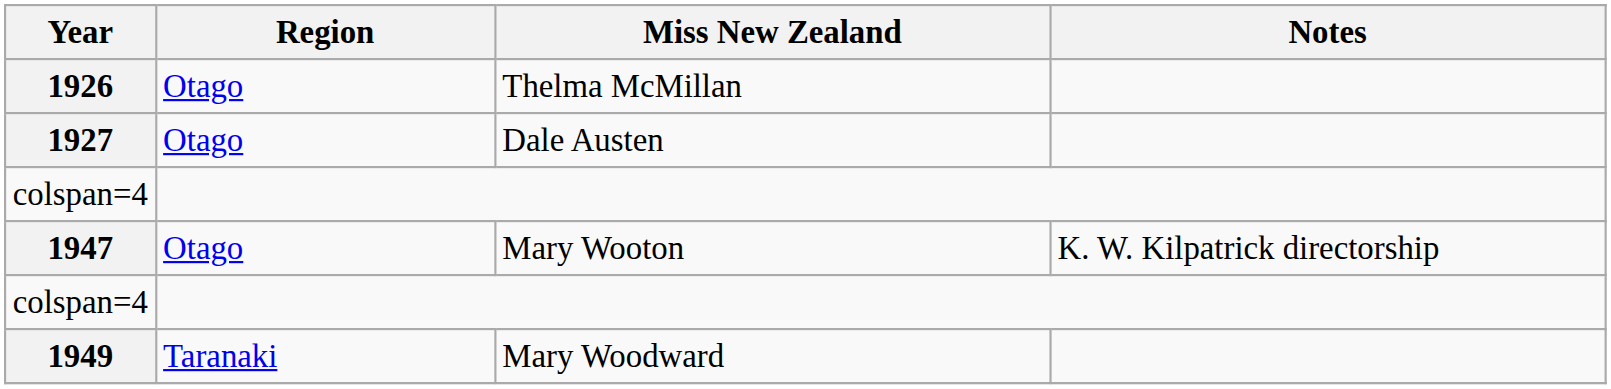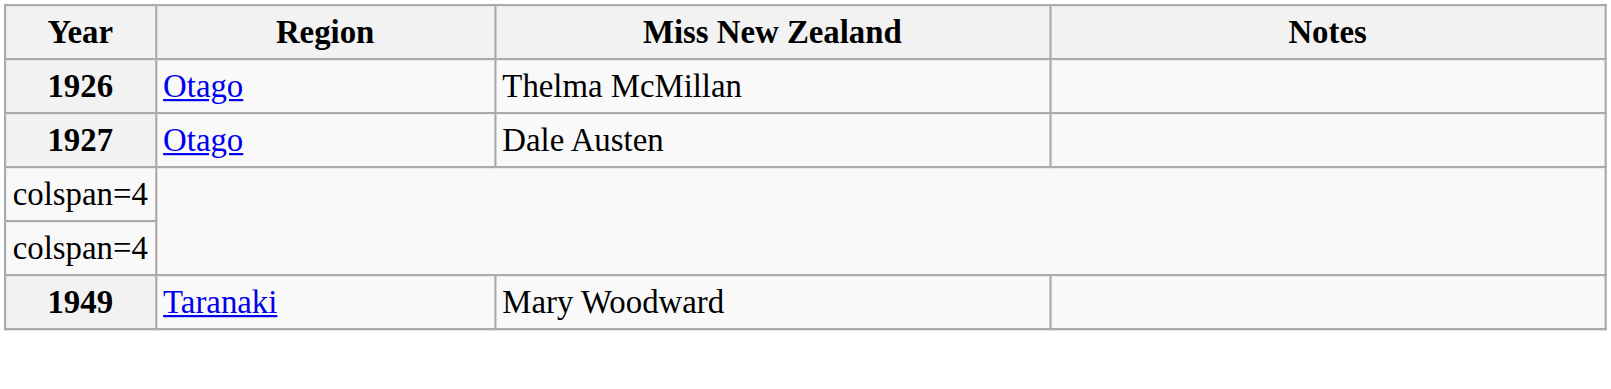- row: (80, 248)
